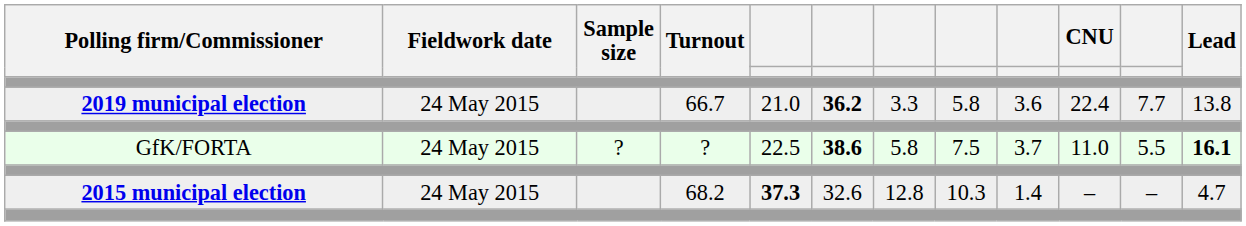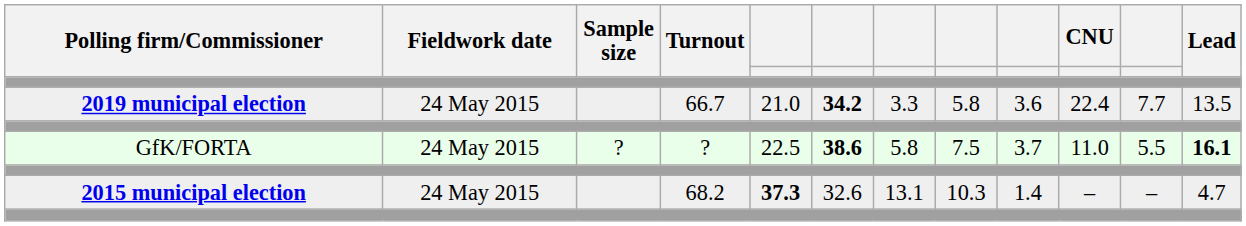(842, 104) 36.2 -> (842, 104) 34.2
(1212, 104) 13.8 -> (1212, 104) 13.5
(904, 192) 12.8 -> (904, 192) 13.1
